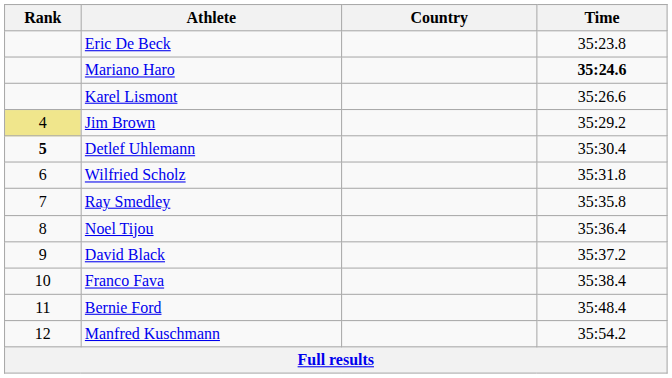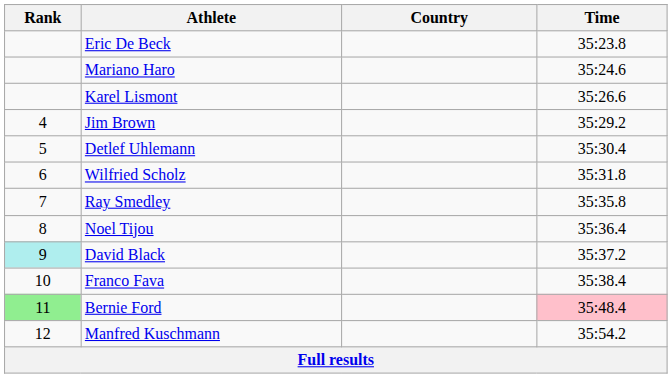(602, 70) bold -> (602, 70) normal
(43, 123) khaki background -> (43, 123) no background
(43, 149) bold -> (43, 149) normal
(43, 254) no background -> (43, 254) paleturquoise background
(43, 307) no background -> (43, 307) lightgreen background
(602, 307) no background -> (602, 307) pink background
